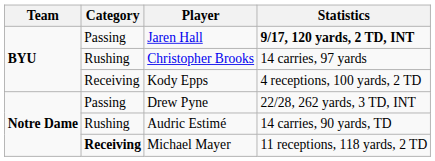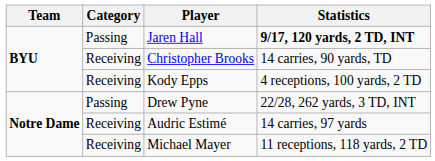(107, 59) Rushing -> (113, 59) Receiving
(314, 59) 14 carries, 97 yards -> (326, 59) 14 carries, 90 yards, TD
(107, 123) Rushing -> (113, 123) Receiving
(326, 123) 14 carries, 90 yards, TD -> (314, 123) 14 carries, 97 yards
(113, 145) bold -> (113, 145) normal
